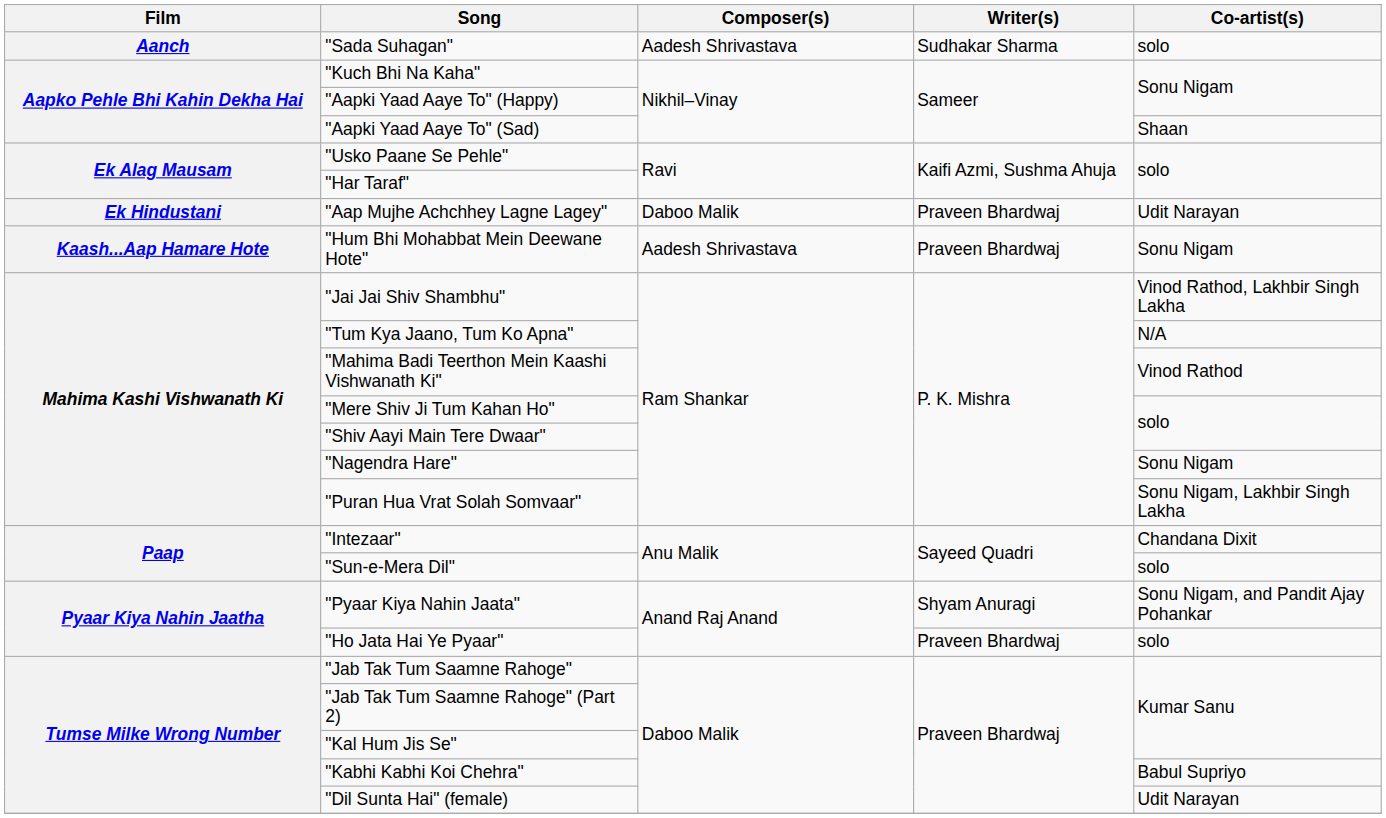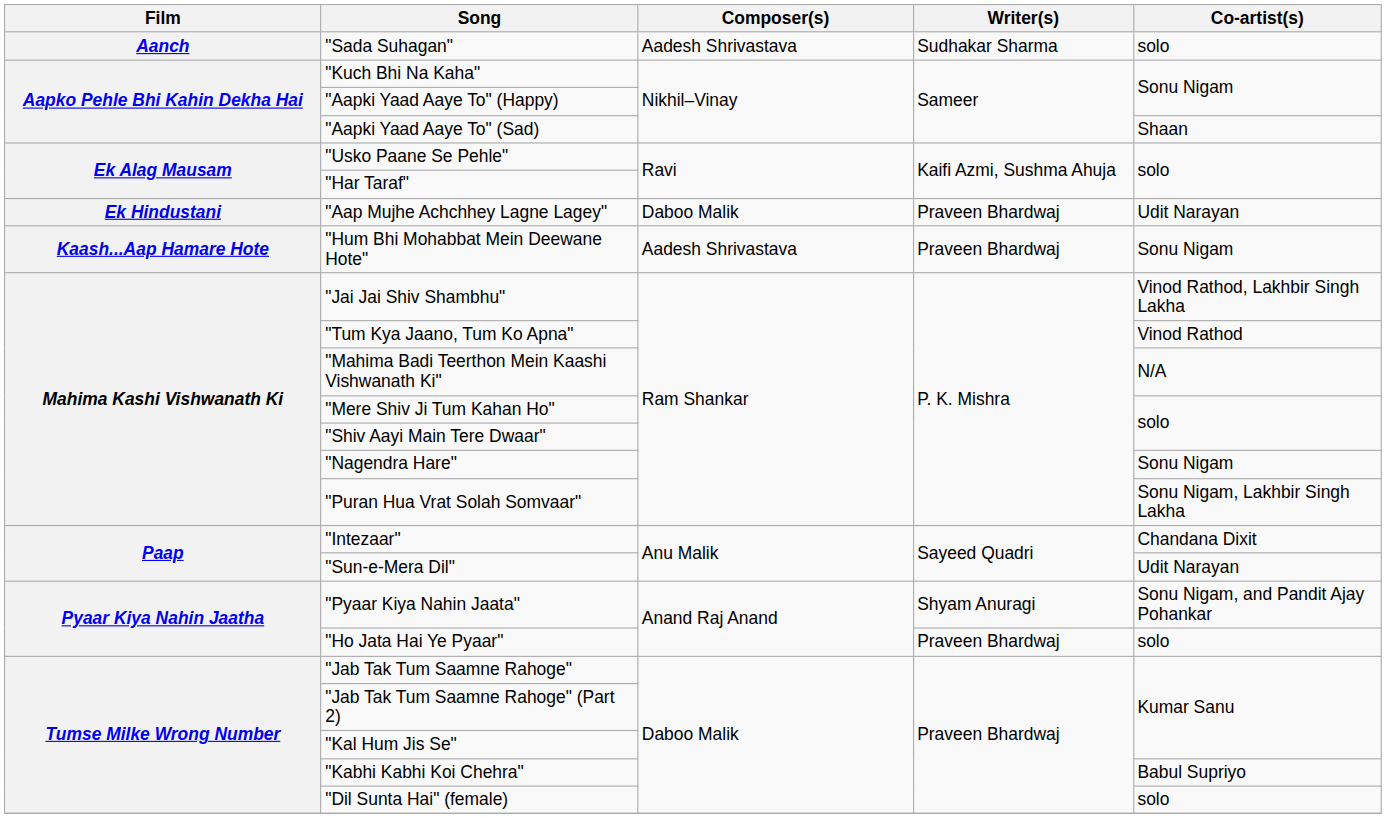(1152, 334) N/A -> (1190, 334) Vinod Rathod
(1190, 371) Vinod Rathod -> (1152, 371) N/A
(1153, 567) solo -> (1188, 567) Udit Narayan
(1188, 799) Udit Narayan -> (1153, 799) solo
